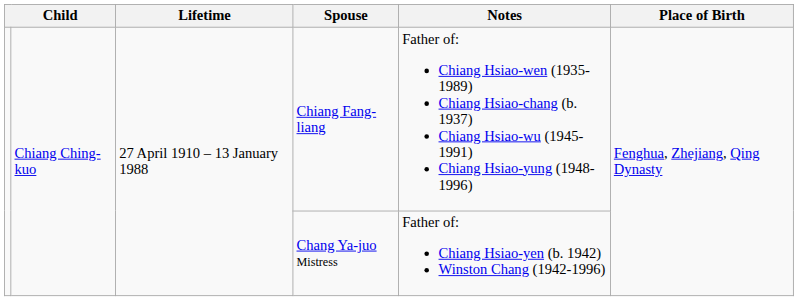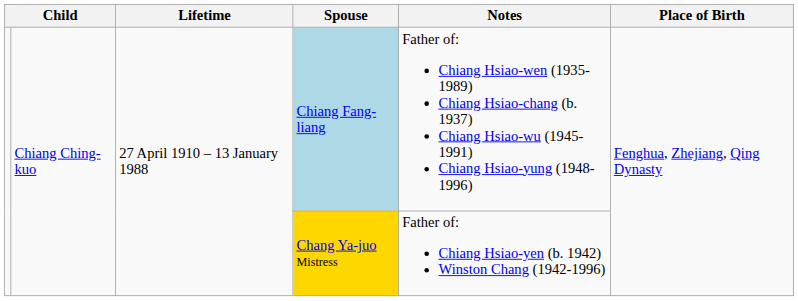(336, 119) no background -> (336, 119) lightblue background
(337, 253) no background -> (337, 253) gold background
